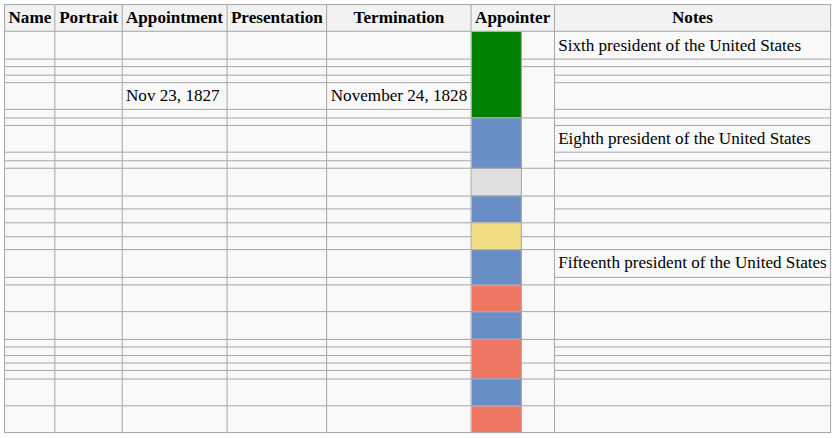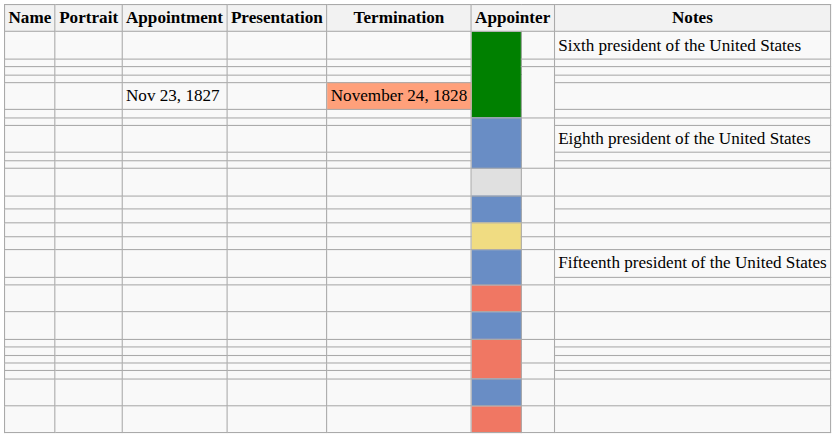(399, 96) no background -> (399, 96) lightsalmon background
